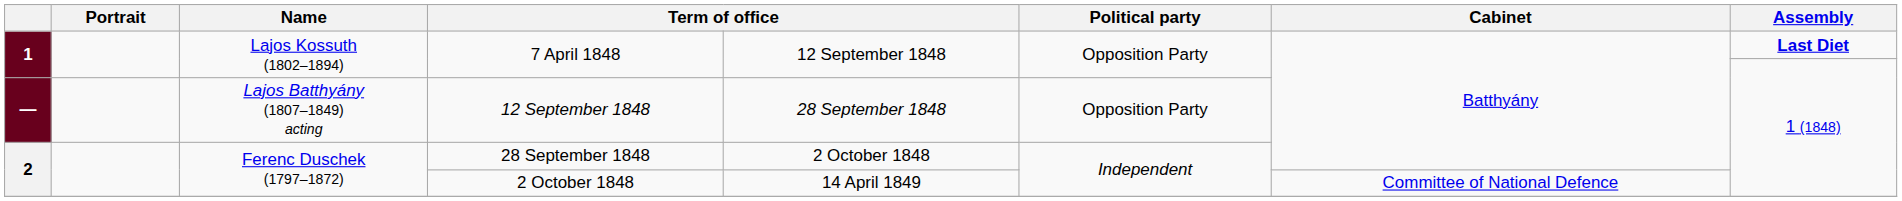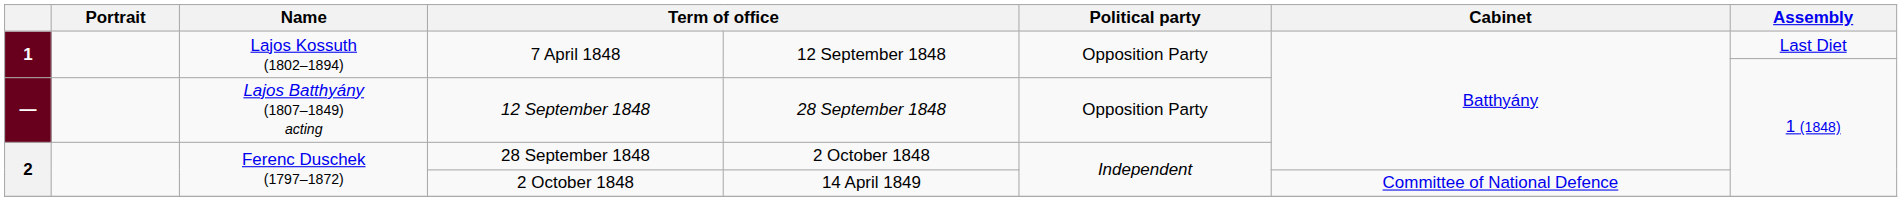(1813, 44) bold -> (1813, 44) normal
